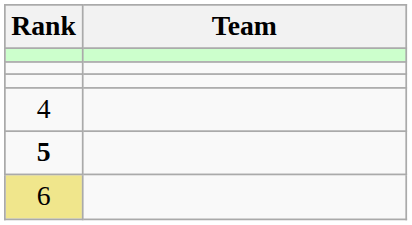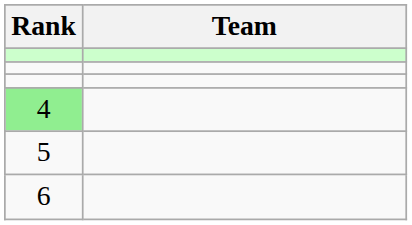(44, 108) no background -> (44, 108) lightgreen background
(44, 152) bold -> (44, 152) normal
(44, 196) khaki background -> (44, 196) no background
